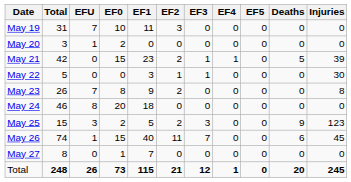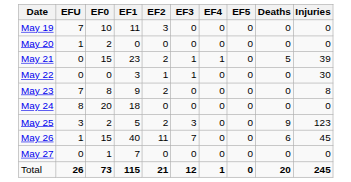- column: (56, 12)
